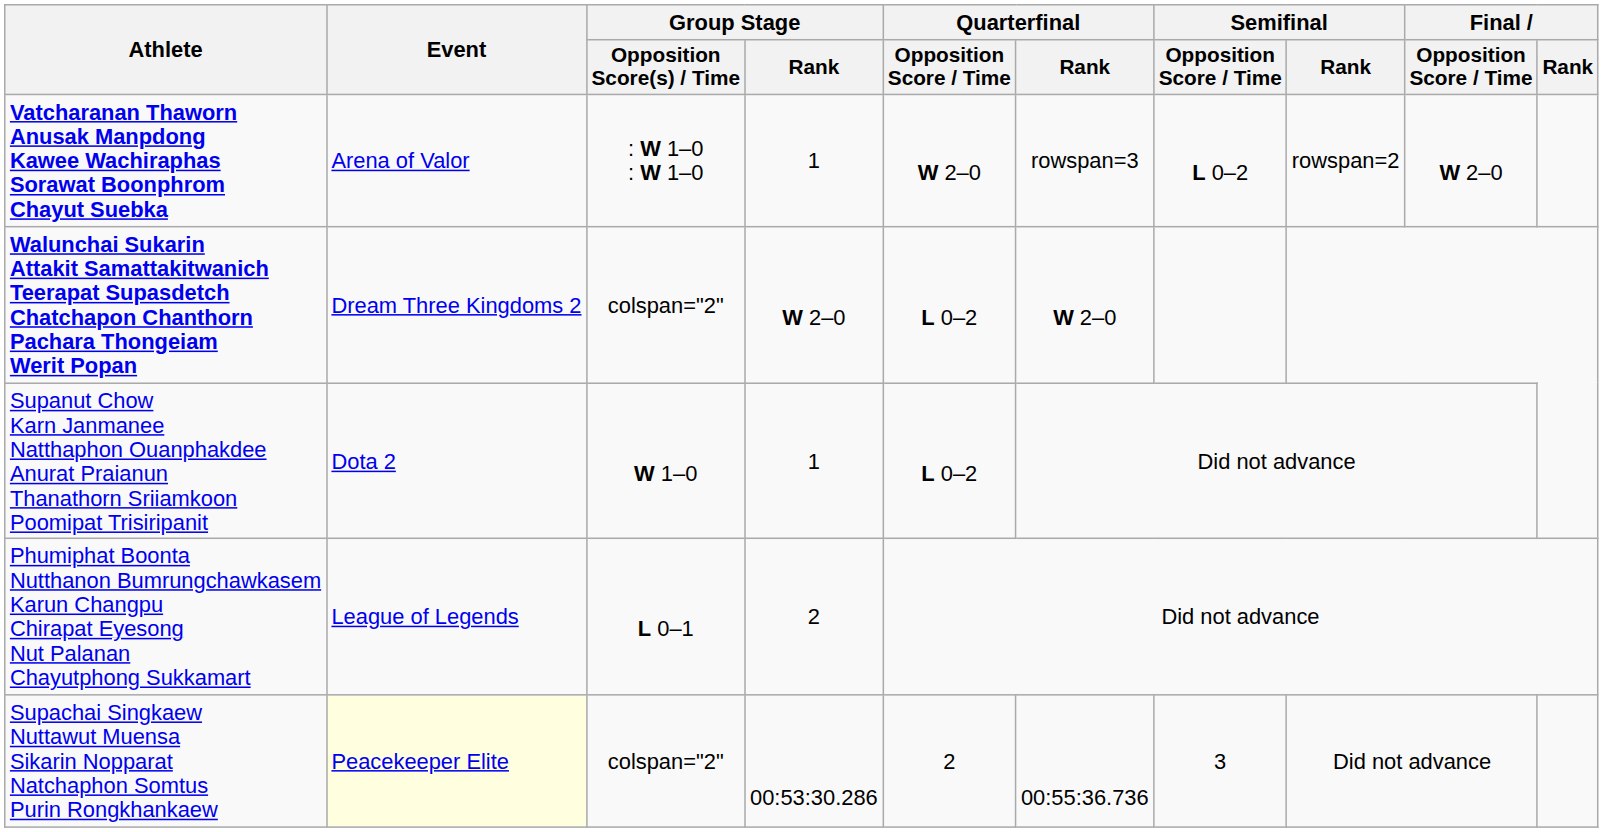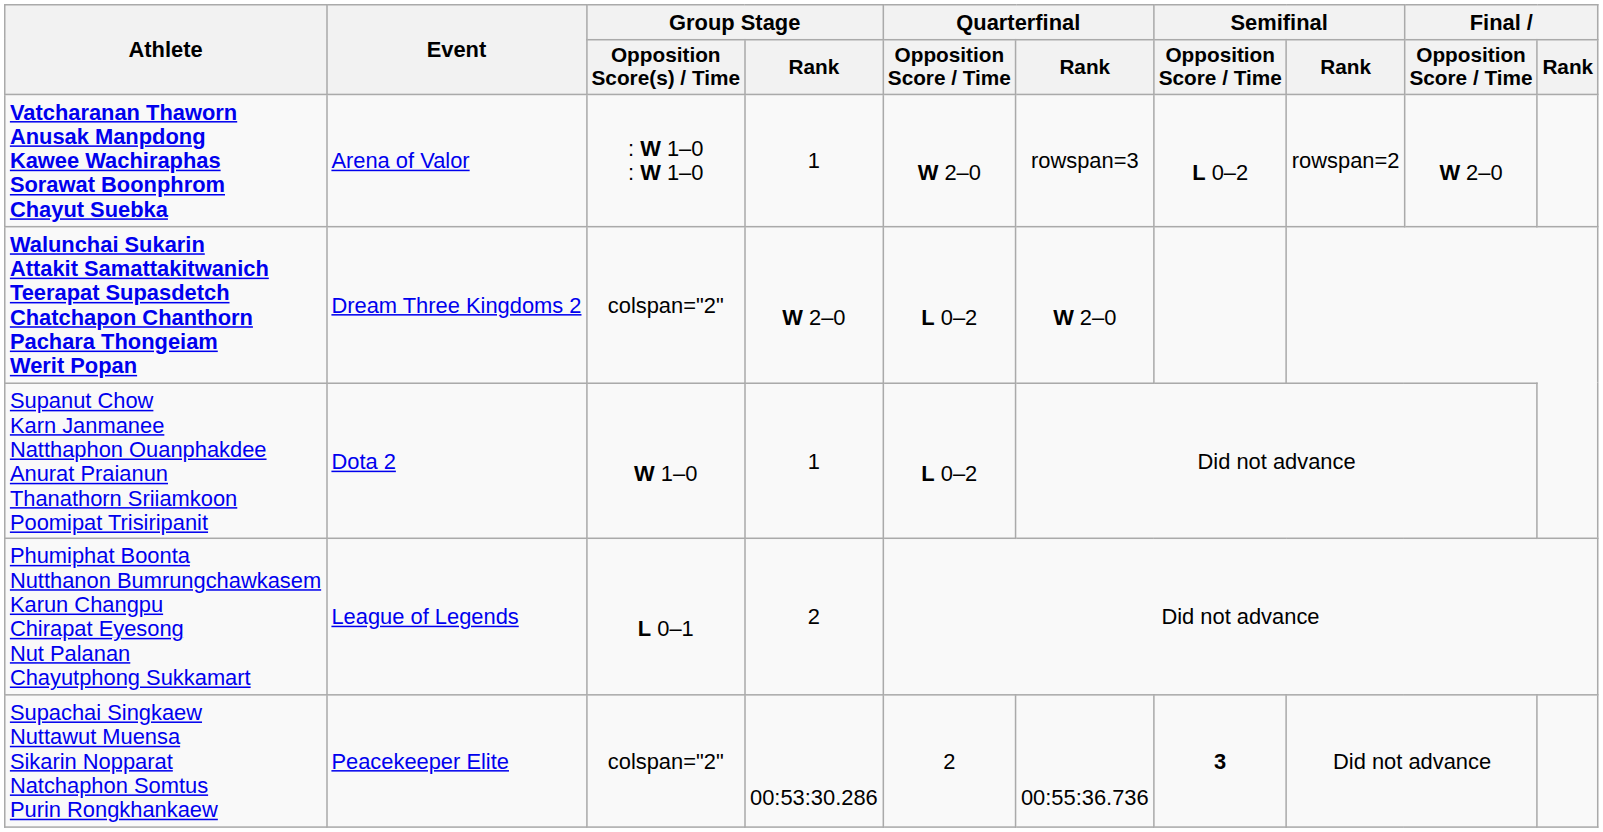(420, 761) lightyellow background -> (420, 761) no background
(1220, 761) normal -> (1220, 761) bold
